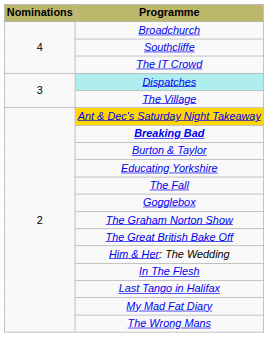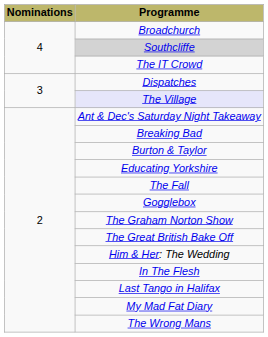(169, 47) no background -> (169, 47) lightgrey background
(169, 82) paleturquoise background -> (169, 82) no background
(169, 99) no background -> (169, 99) lavender background
(169, 116) gold background -> (169, 116) no background
(169, 133) bold -> (169, 133) normal
